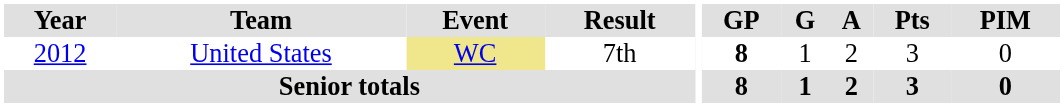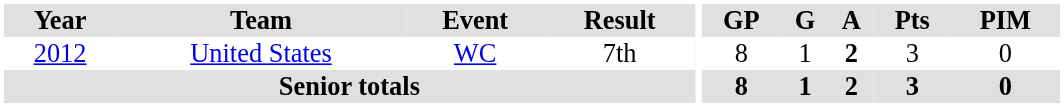(475, 53) khaki background -> (475, 53) no background
(741, 53) bold -> (741, 53) normal
(851, 53) normal -> (851, 53) bold
